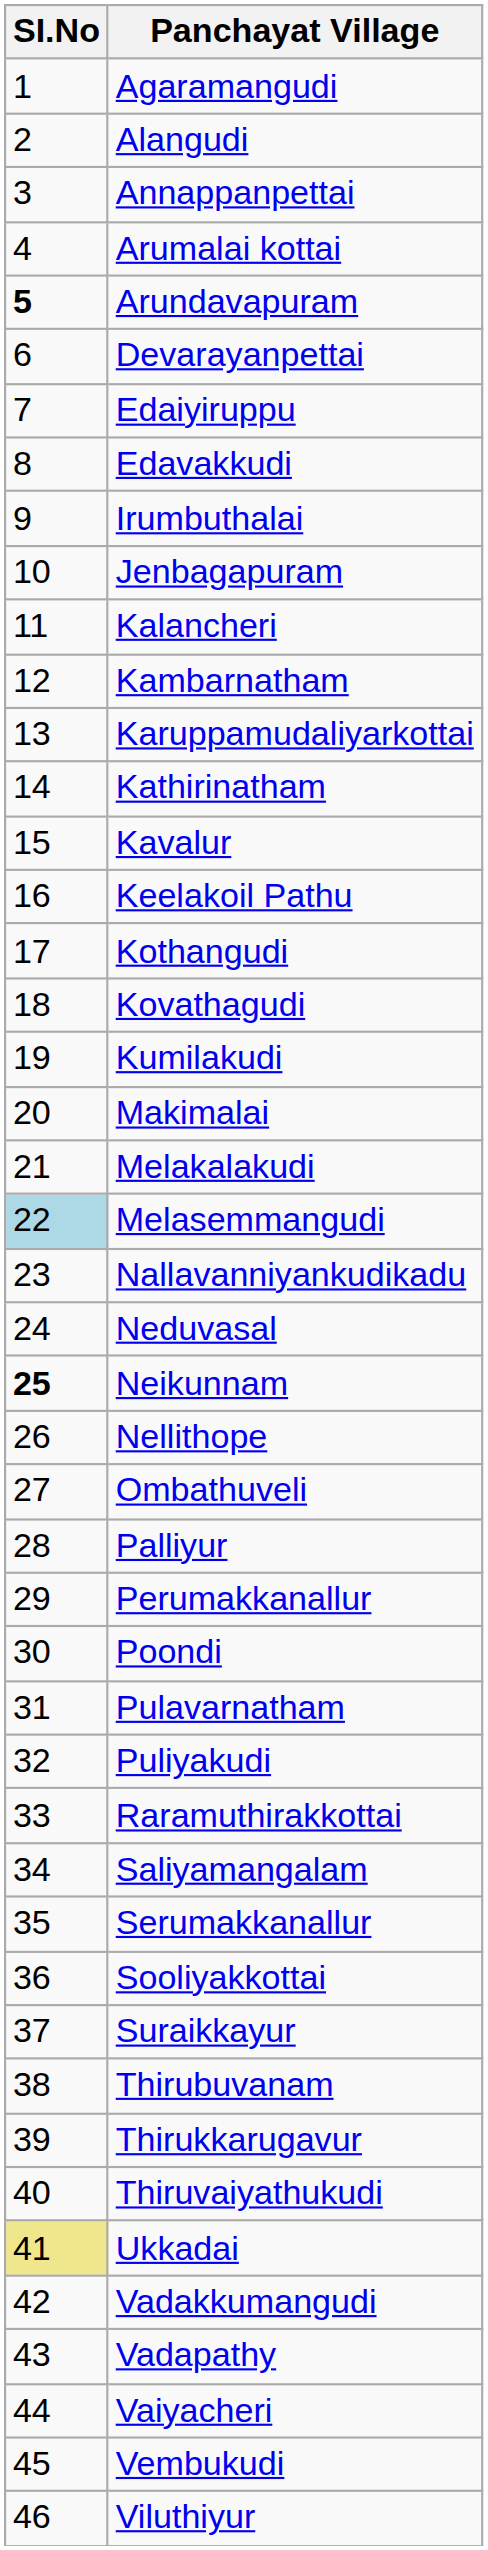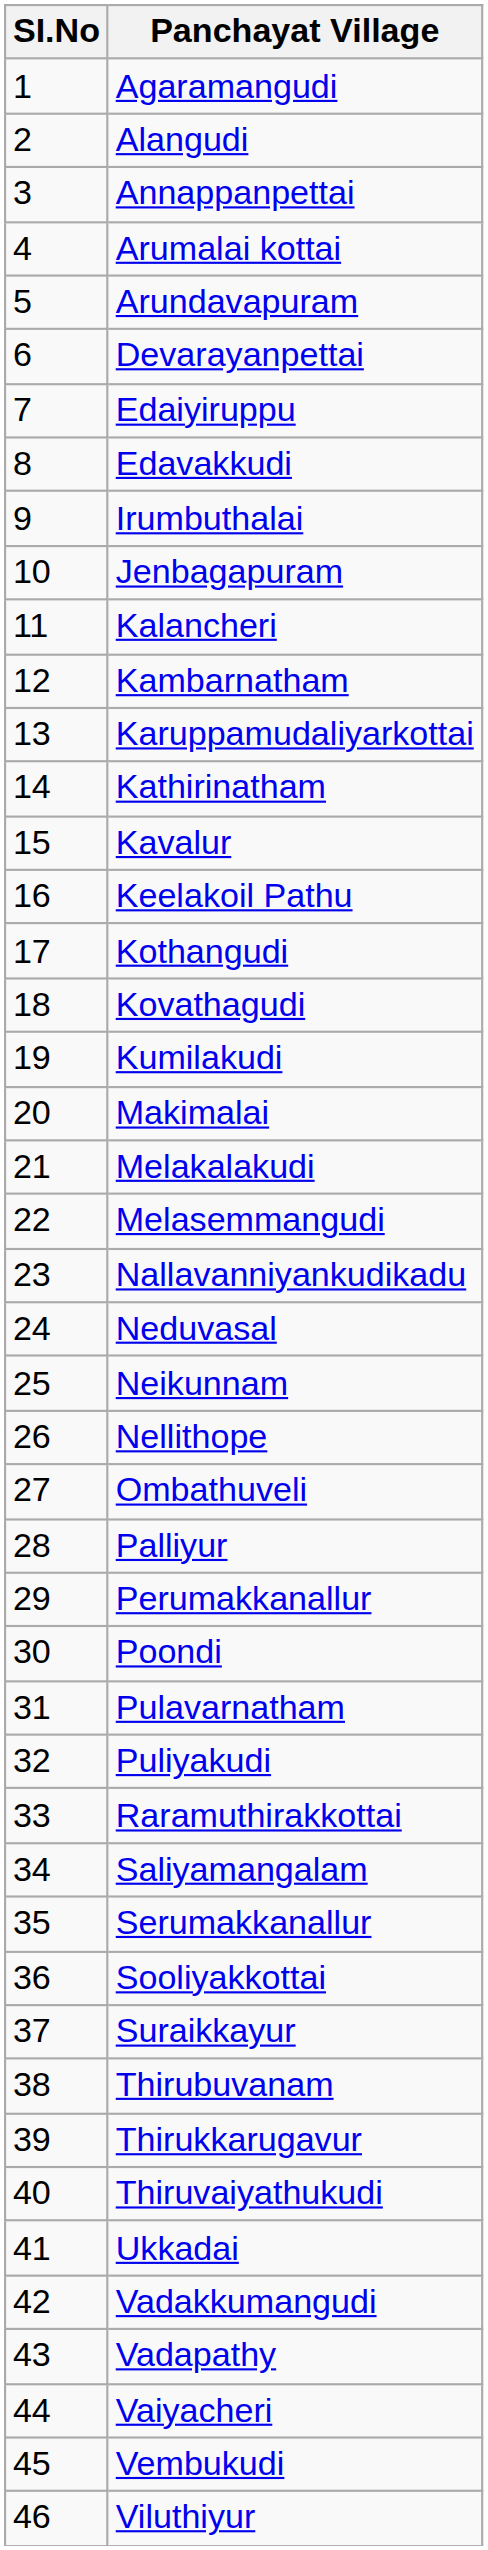(22, 301) bold -> (22, 301) normal
(32, 1220) lightblue background -> (32, 1220) no background
(32, 1382) bold -> (32, 1382) normal
(32, 2247) khaki background -> (32, 2247) no background
